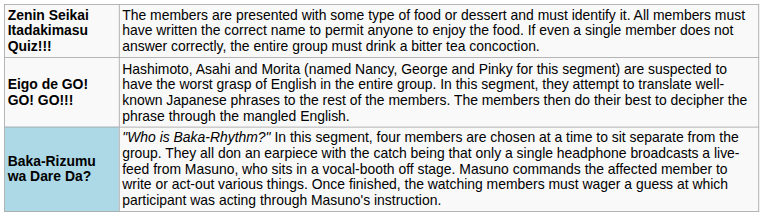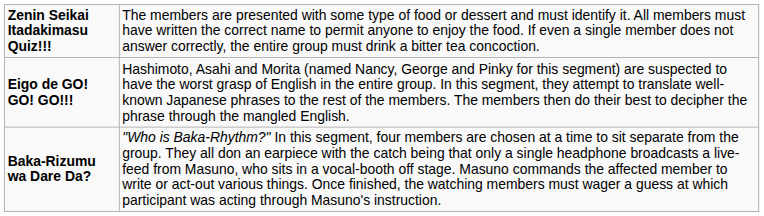(52, 169) lightblue background -> (52, 169) no background
